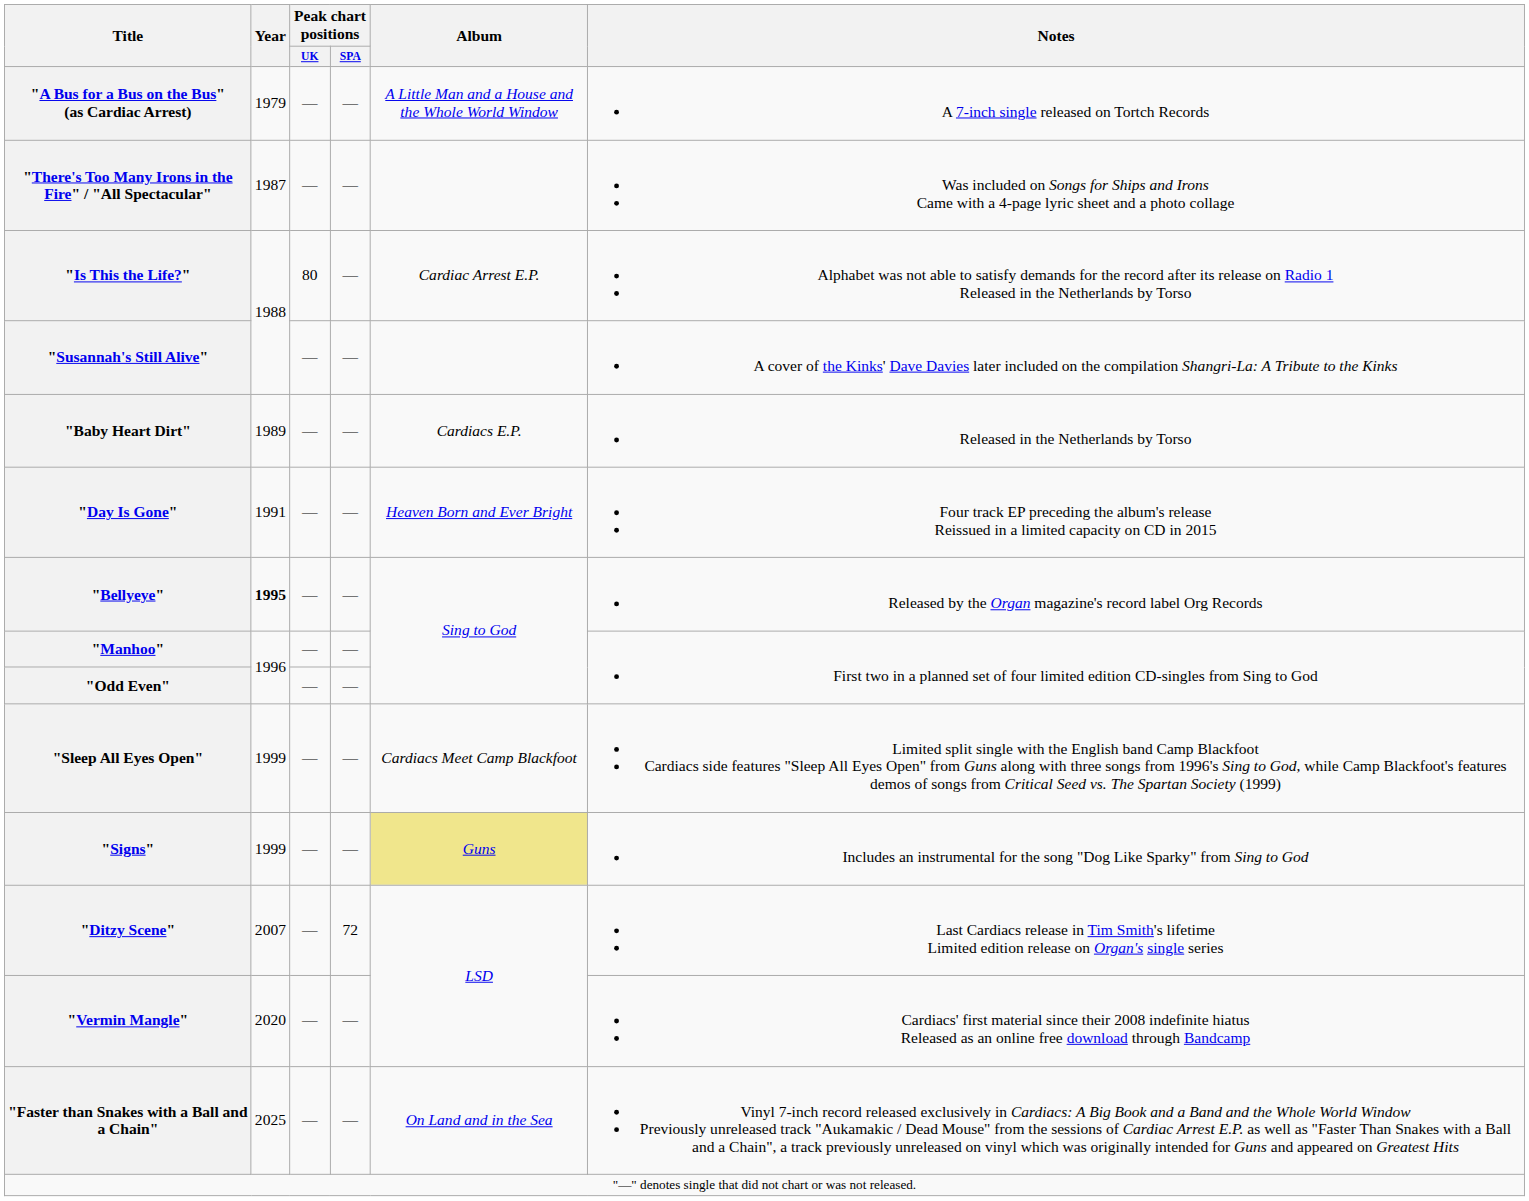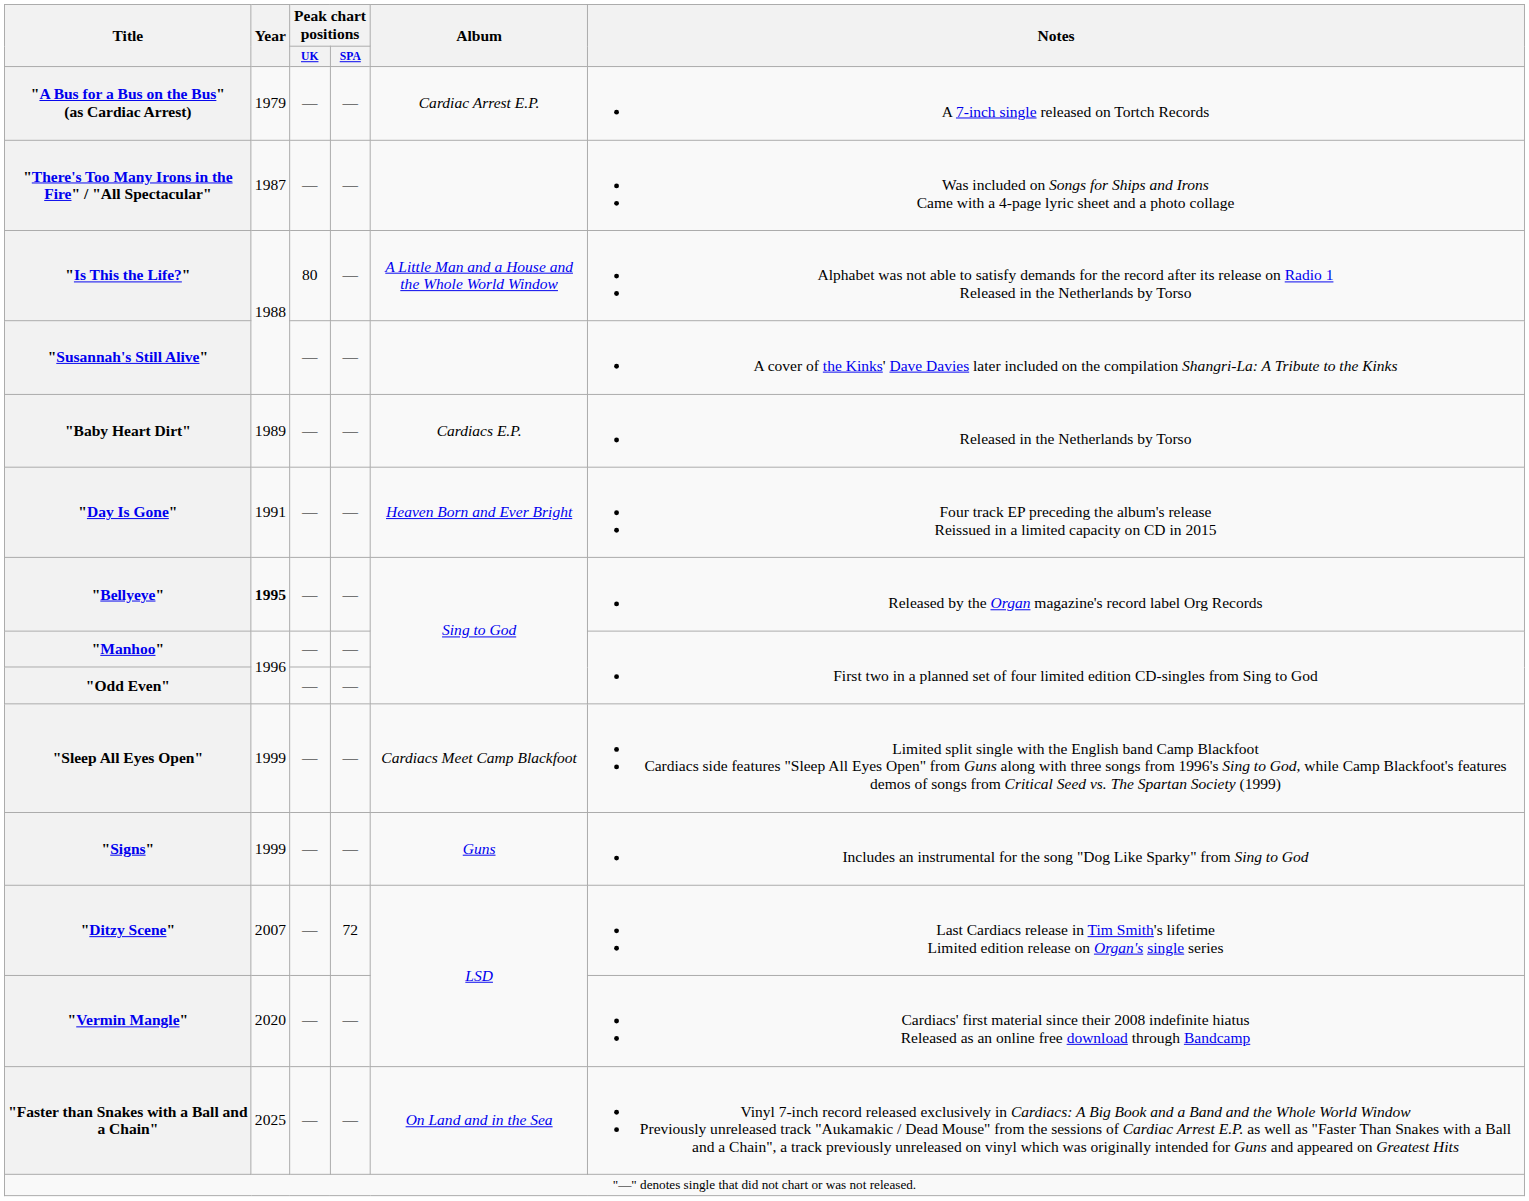(479, 103) A Little Man and a House and the Whole World Window -> (479, 103) Cardiac Arrest E.P.
(479, 275) Cardiac Arrest E.P. -> (479, 275) A Little Man and a House and the Whole World Window
(479, 848) khaki background -> (479, 848) no background
